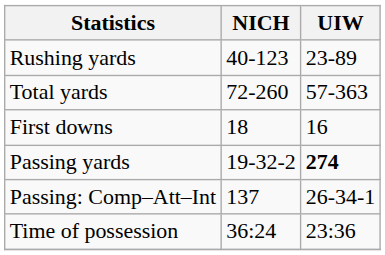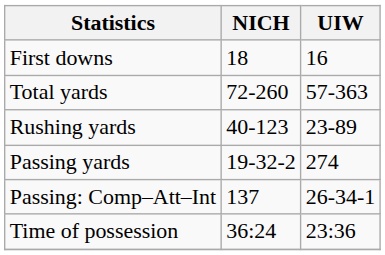rows swapped: (61, 127) <-> (73, 57)
(322, 161) bold -> (322, 161) normal
